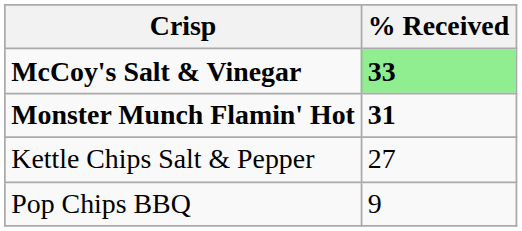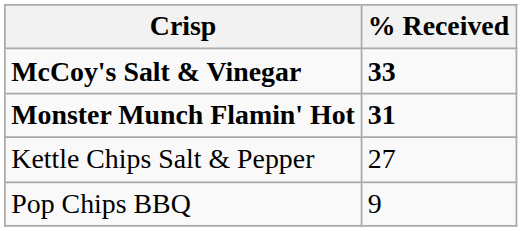(382, 70) lightgreen background -> (382, 70) no background
